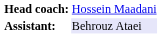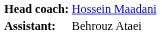(107, 25) lavender background -> (107, 25) no background
